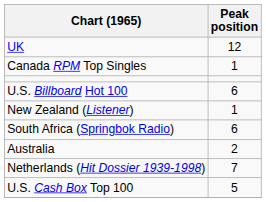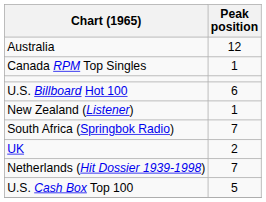(16, 47) UK -> (31, 47) Australia
(234, 129) 6 -> (234, 129) 7
(31, 149) Australia -> (16, 149) UK
